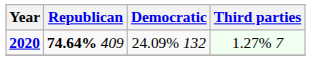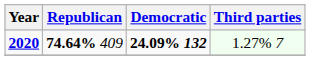(169, 42) normal -> (168, 42) bold
